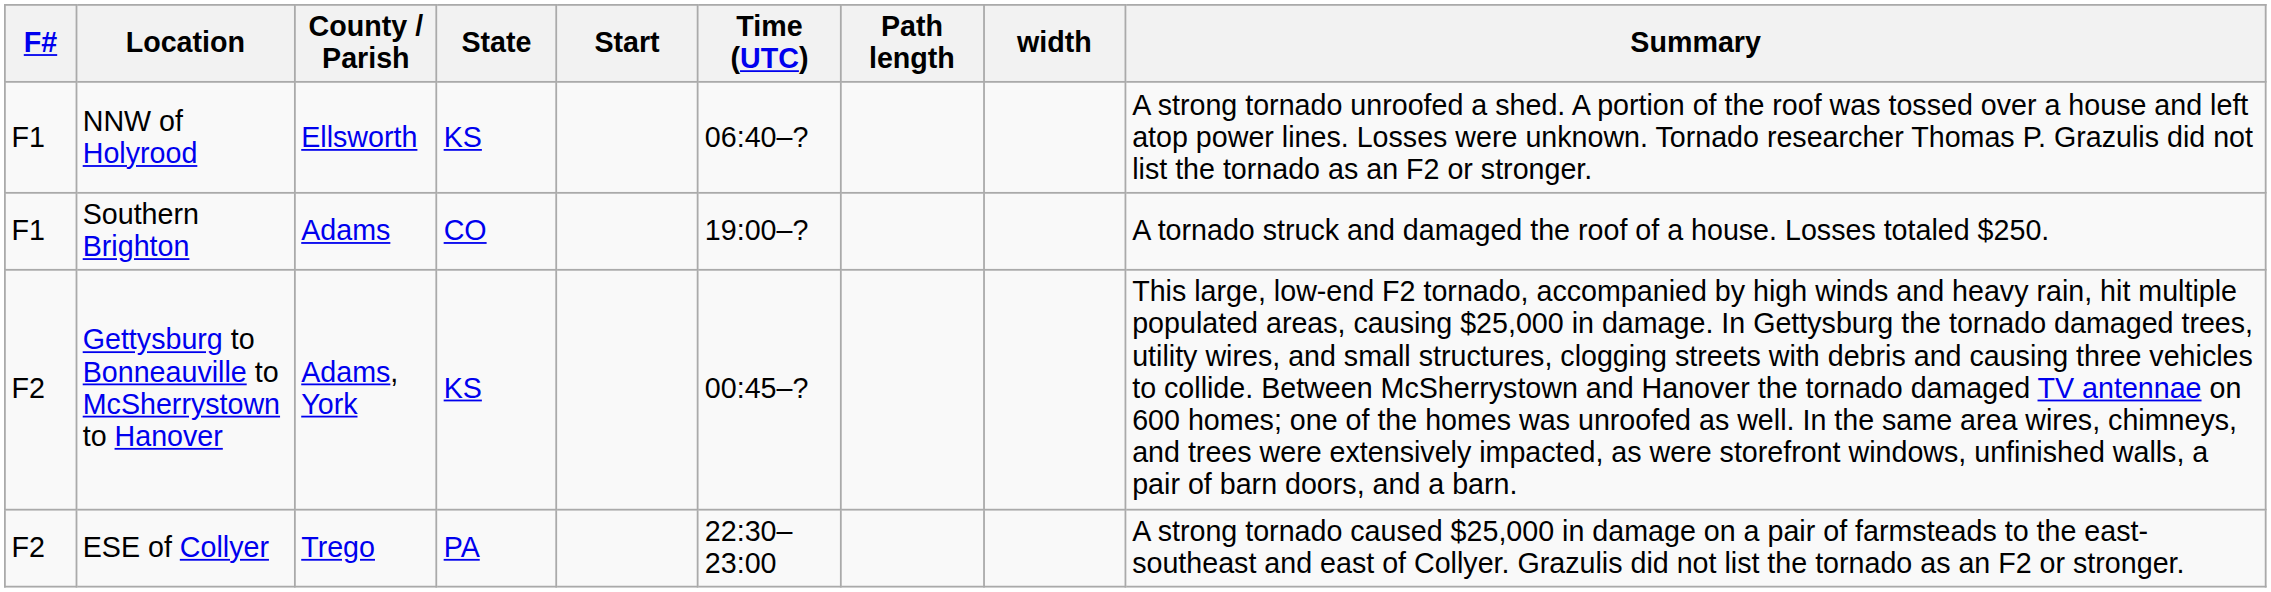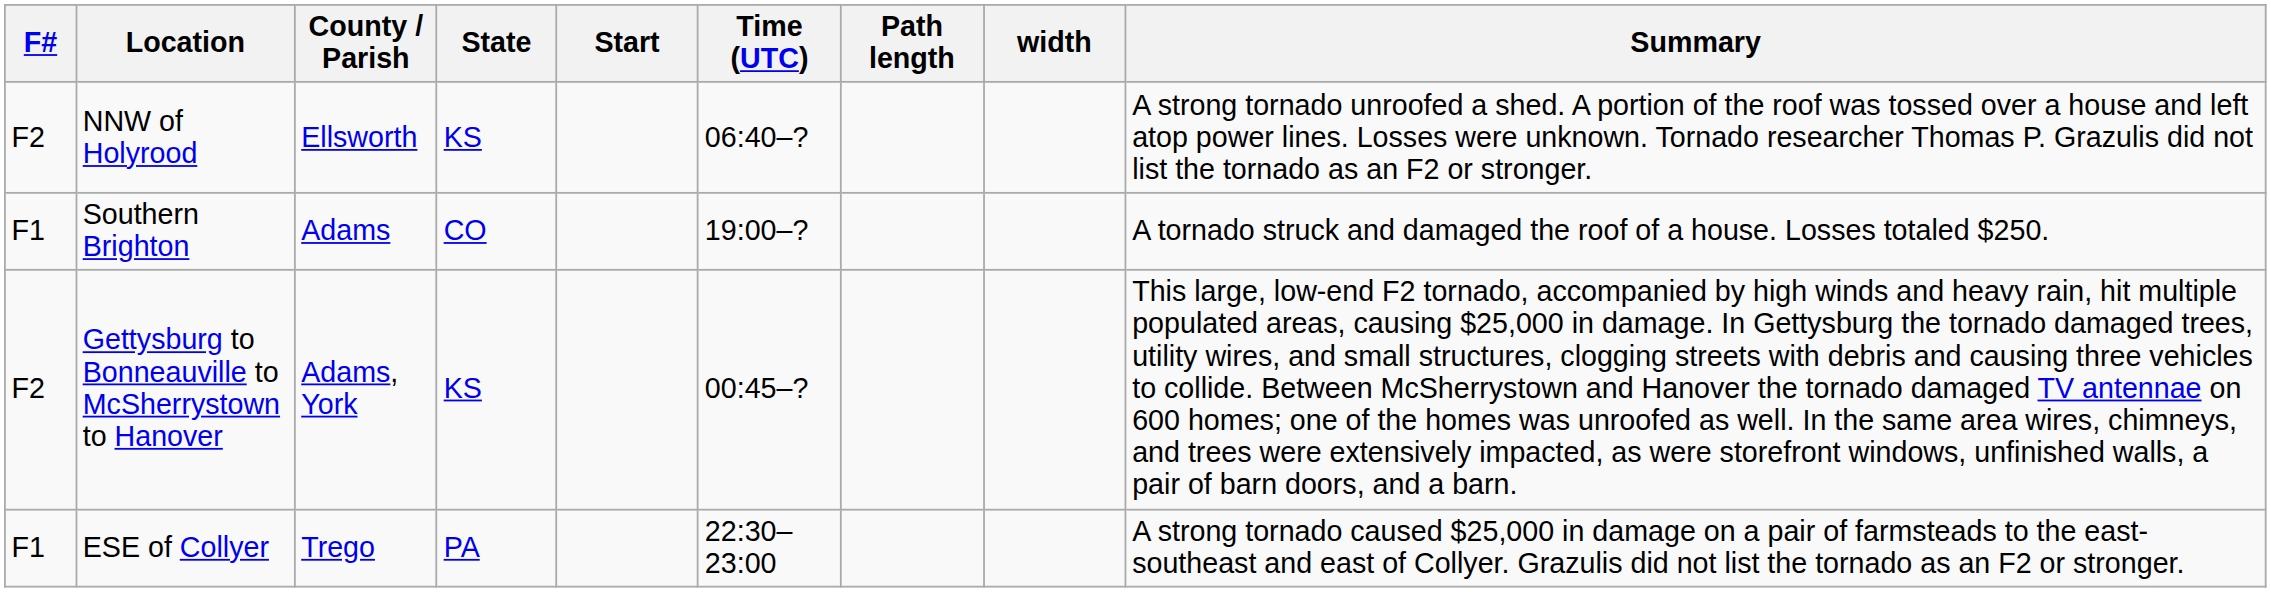(28, 137) F1 -> (28, 137) F2
(28, 547) F2 -> (28, 547) F1
